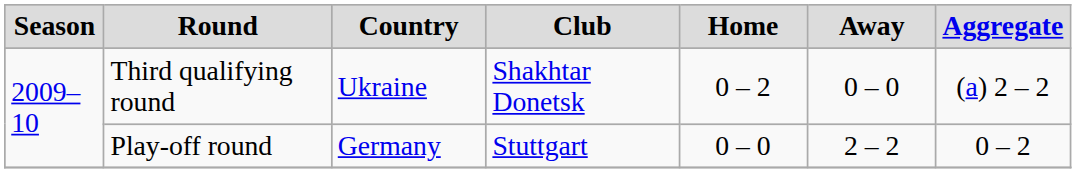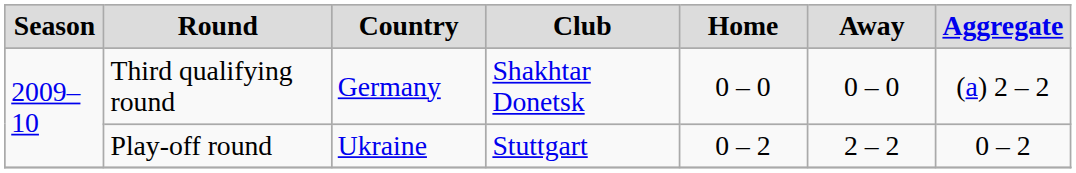(382, 85) Ukraine -> (389, 85) Germany
(743, 85) 0 – 2 -> (743, 85) 0 – 0
(389, 145) Germany -> (382, 145) Ukraine
(743, 145) 0 – 0 -> (743, 145) 0 – 2
